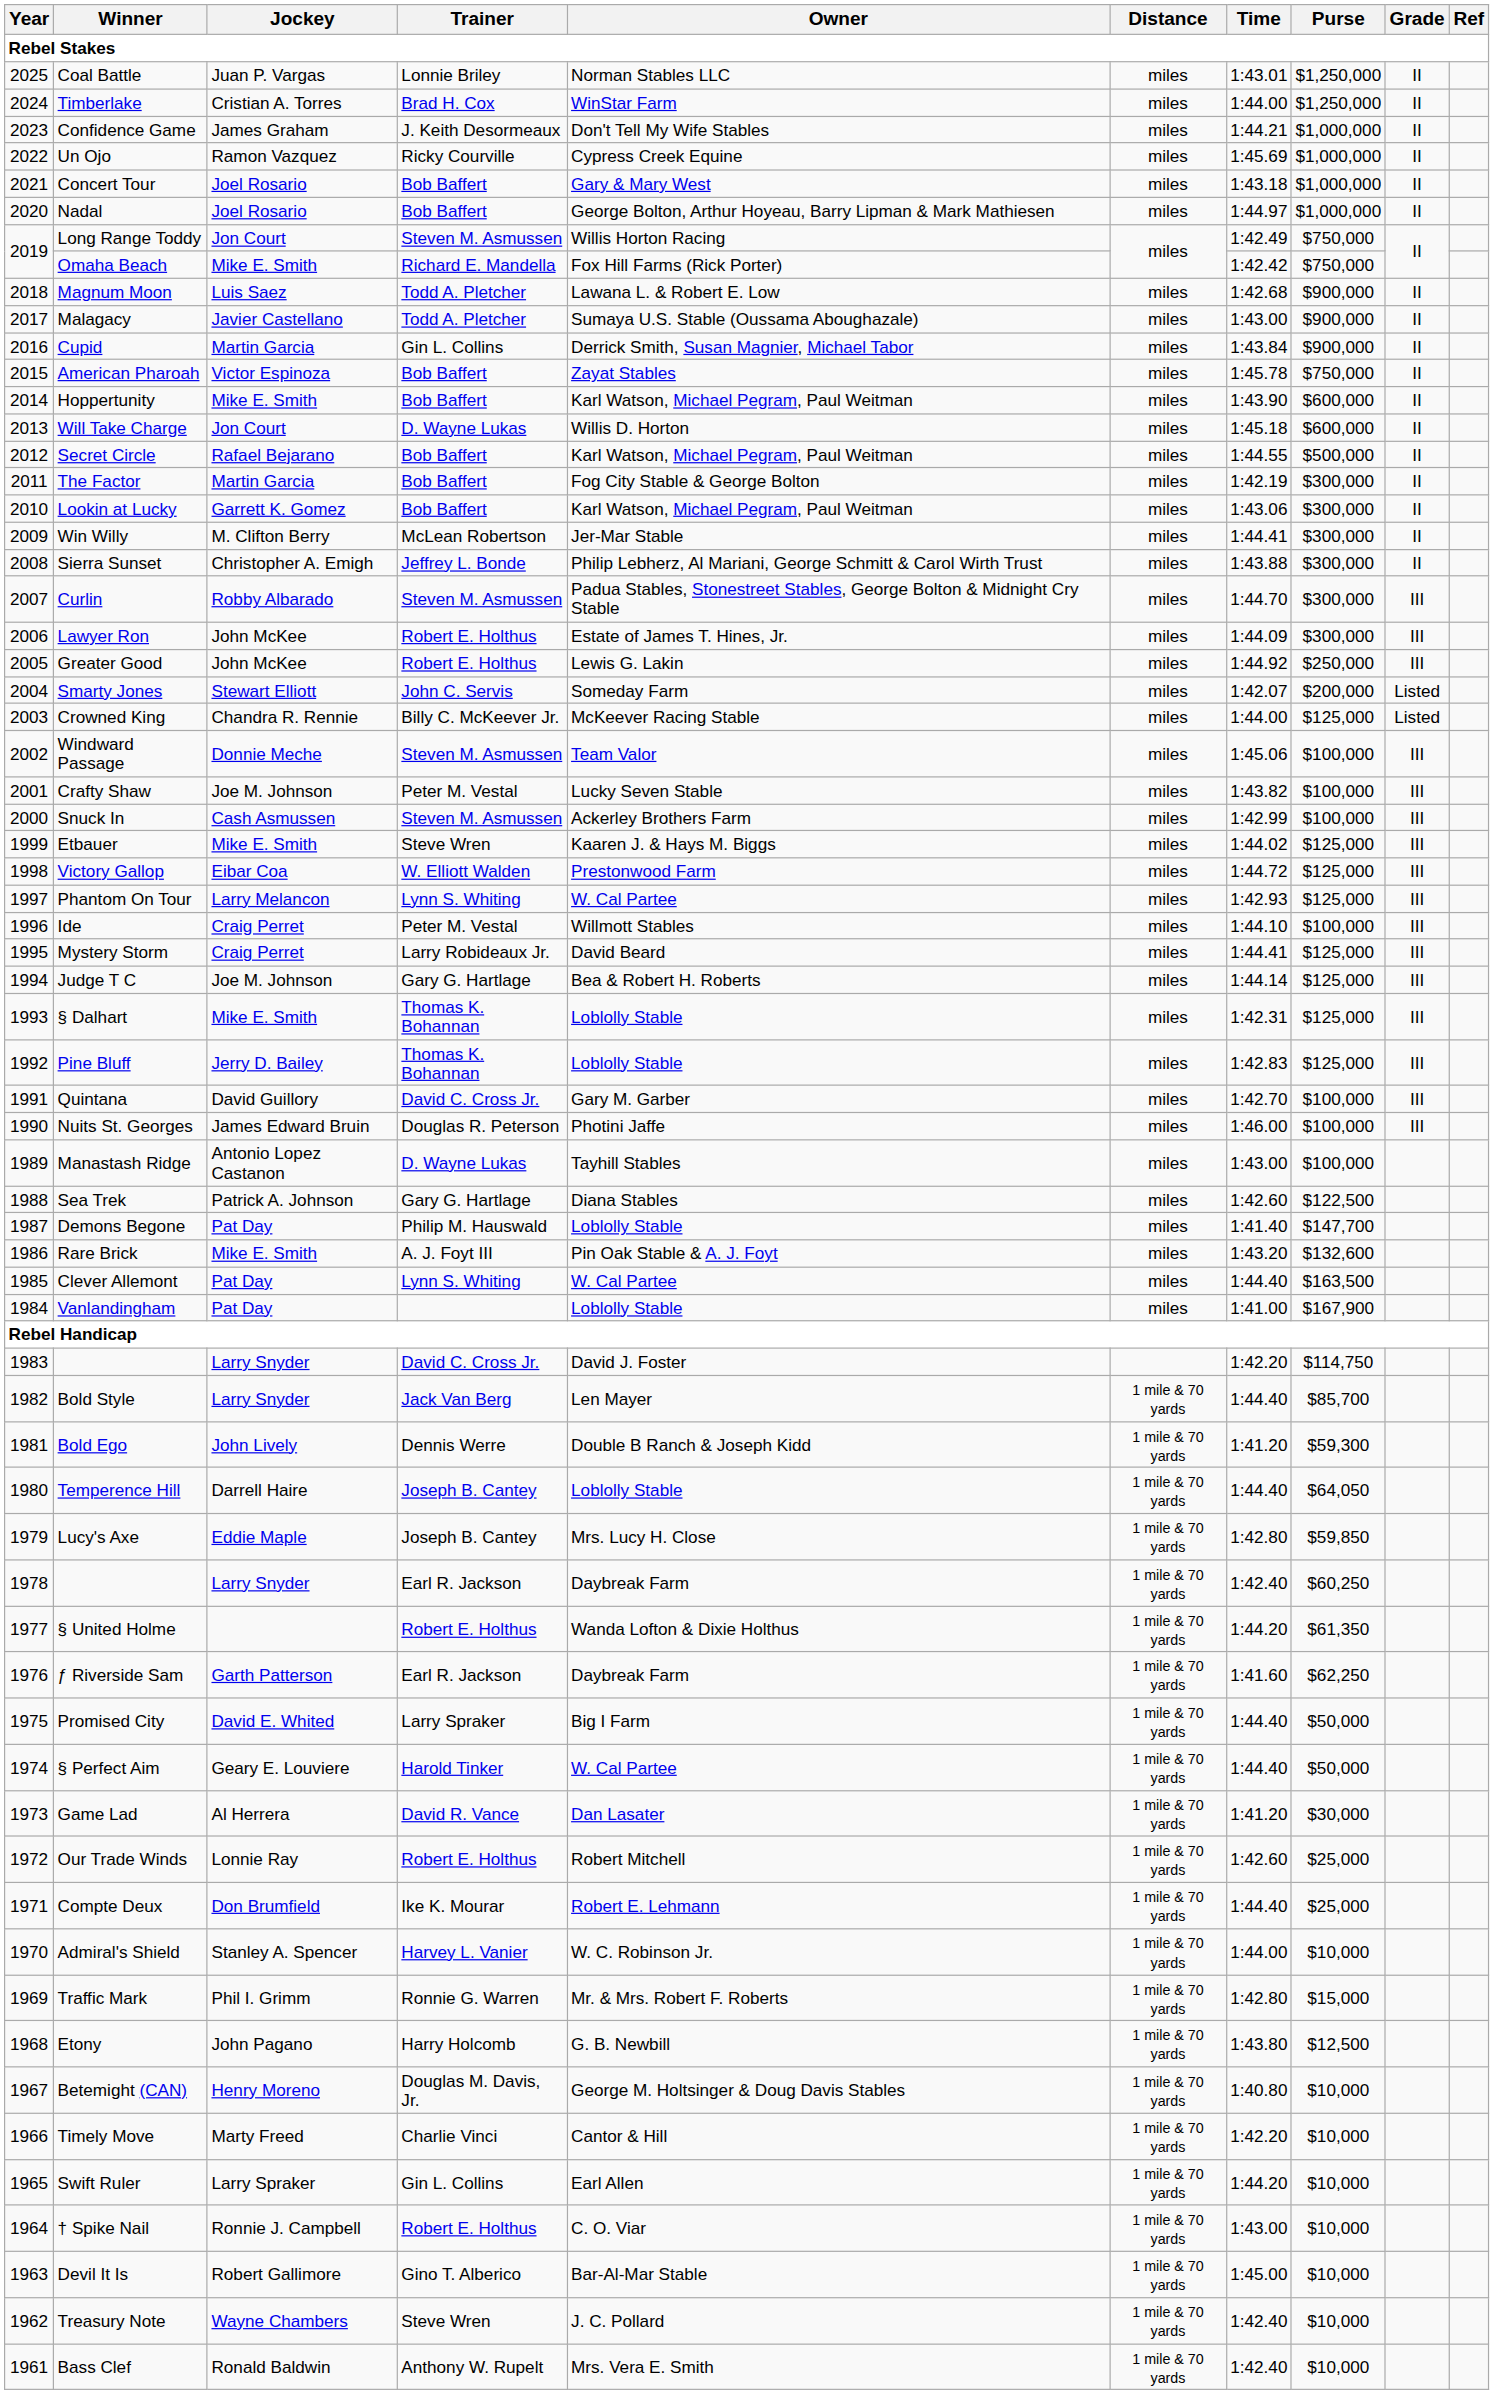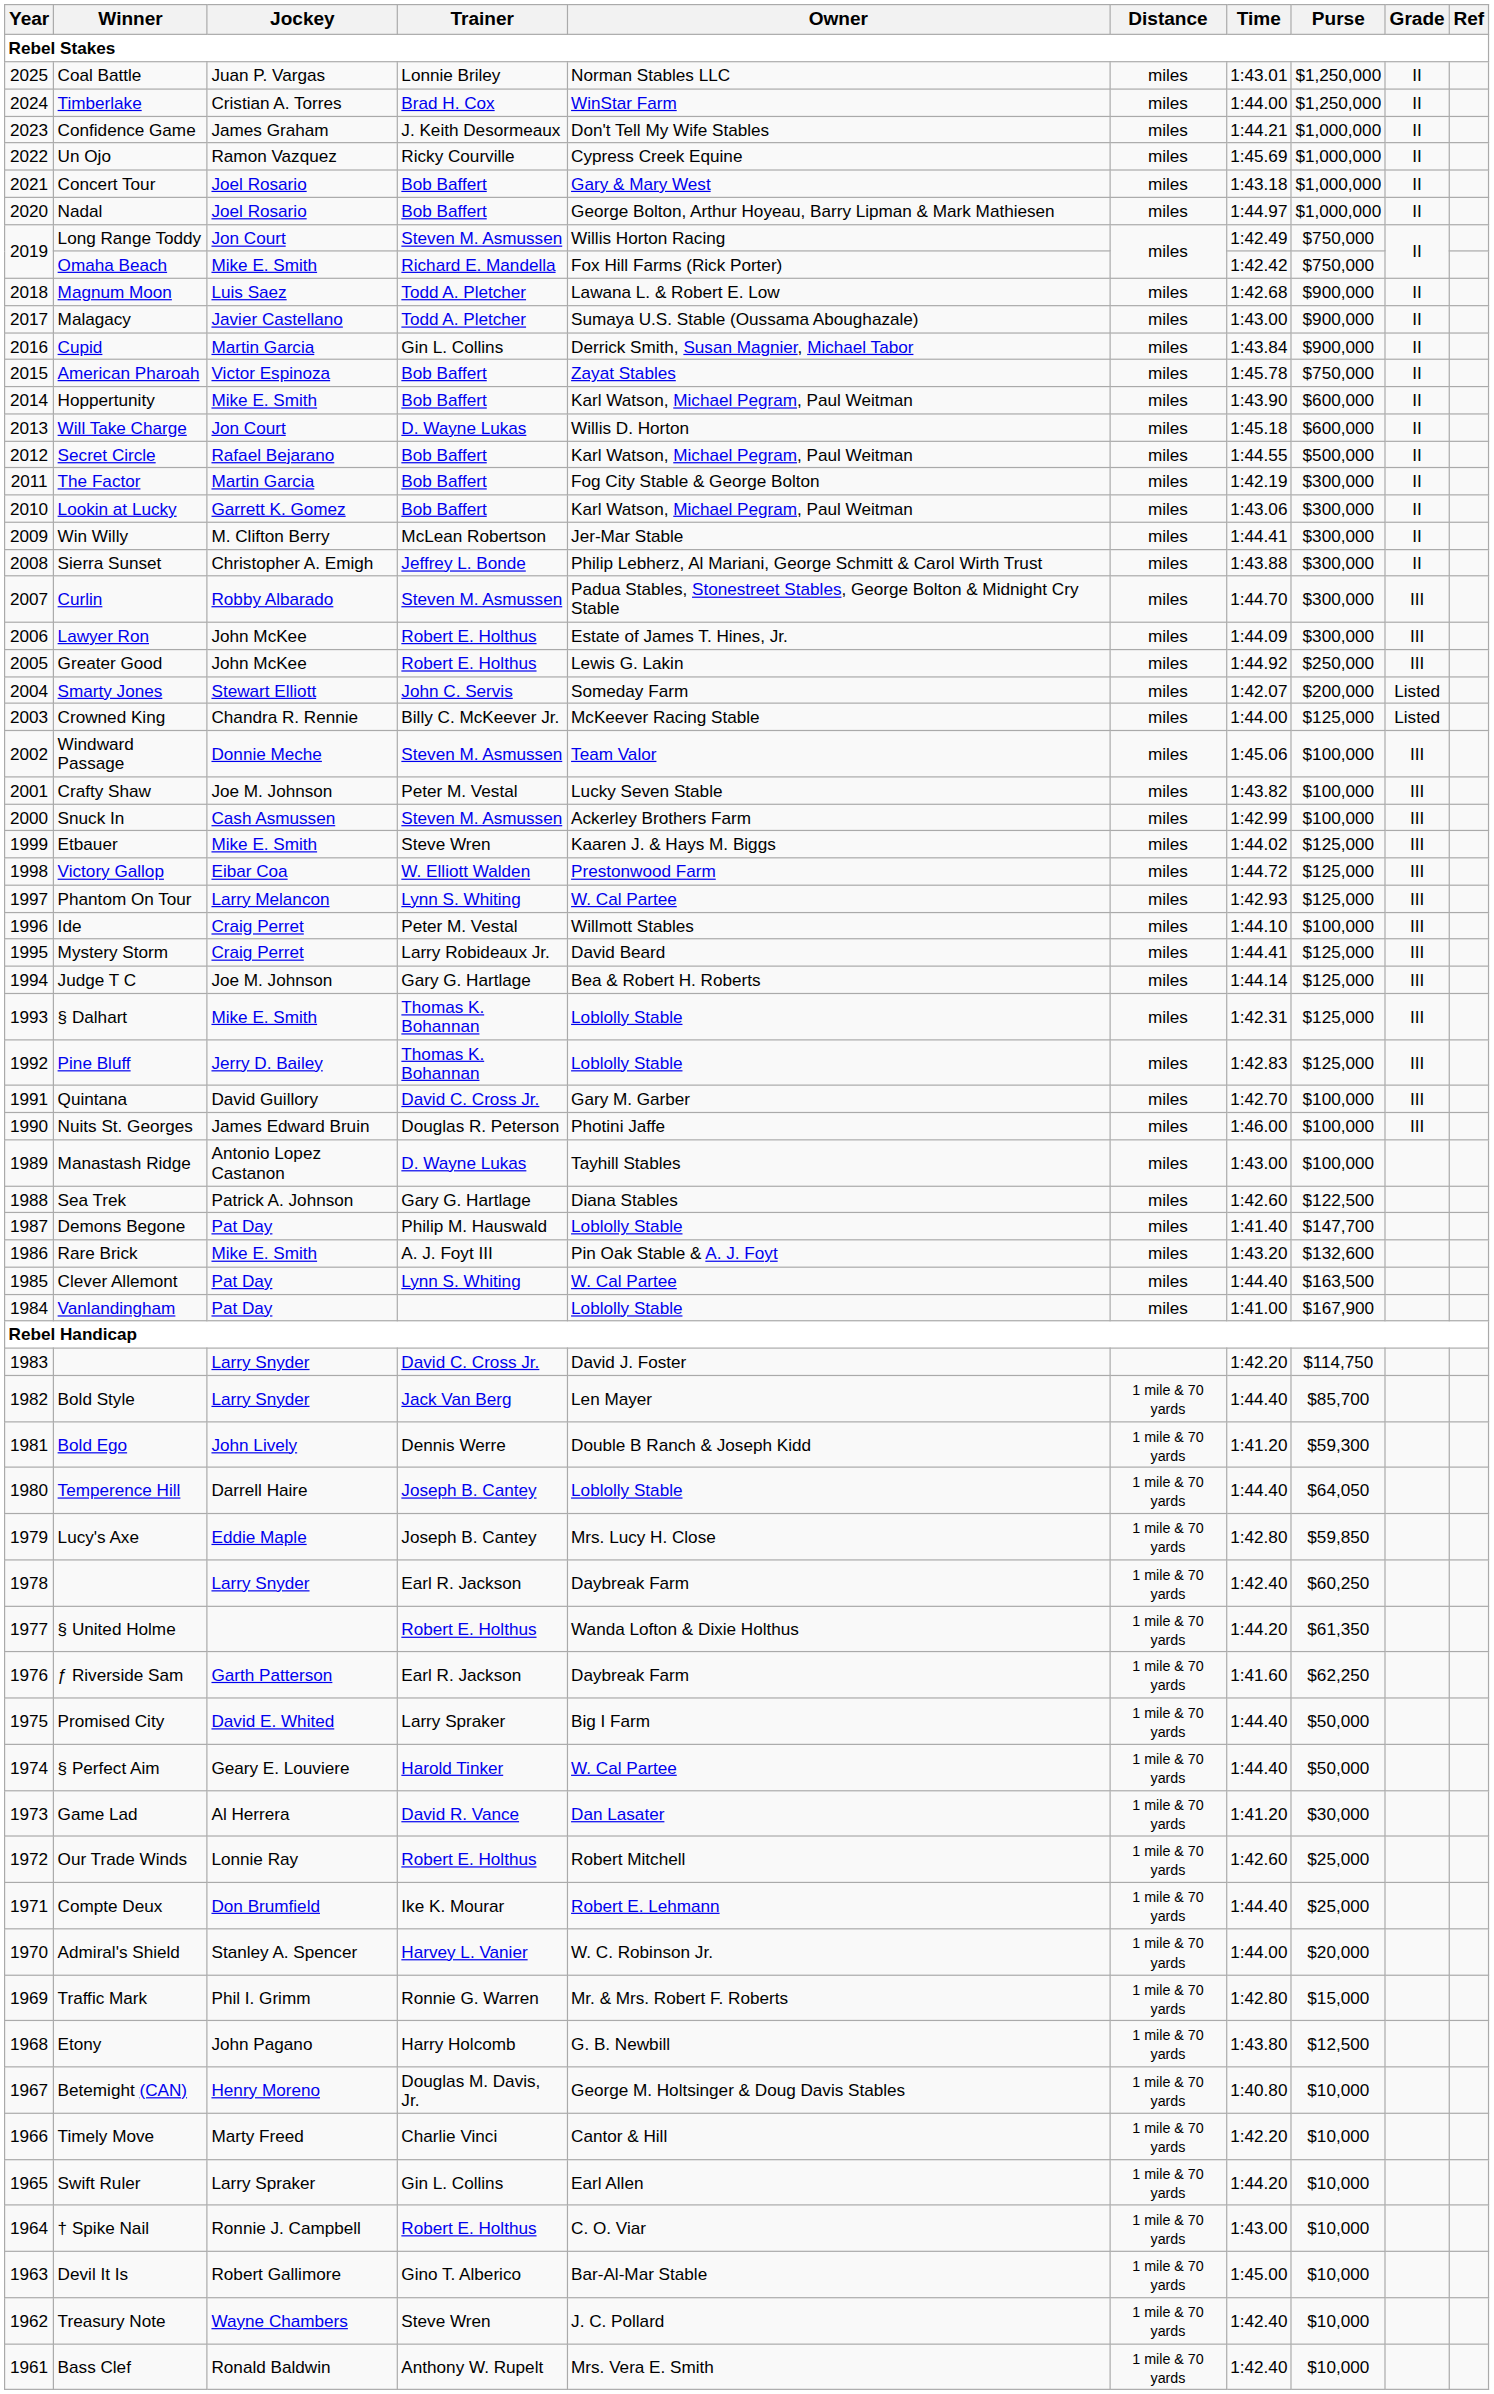(1338, 1952) $10,000 -> (1338, 1952) $20,000
